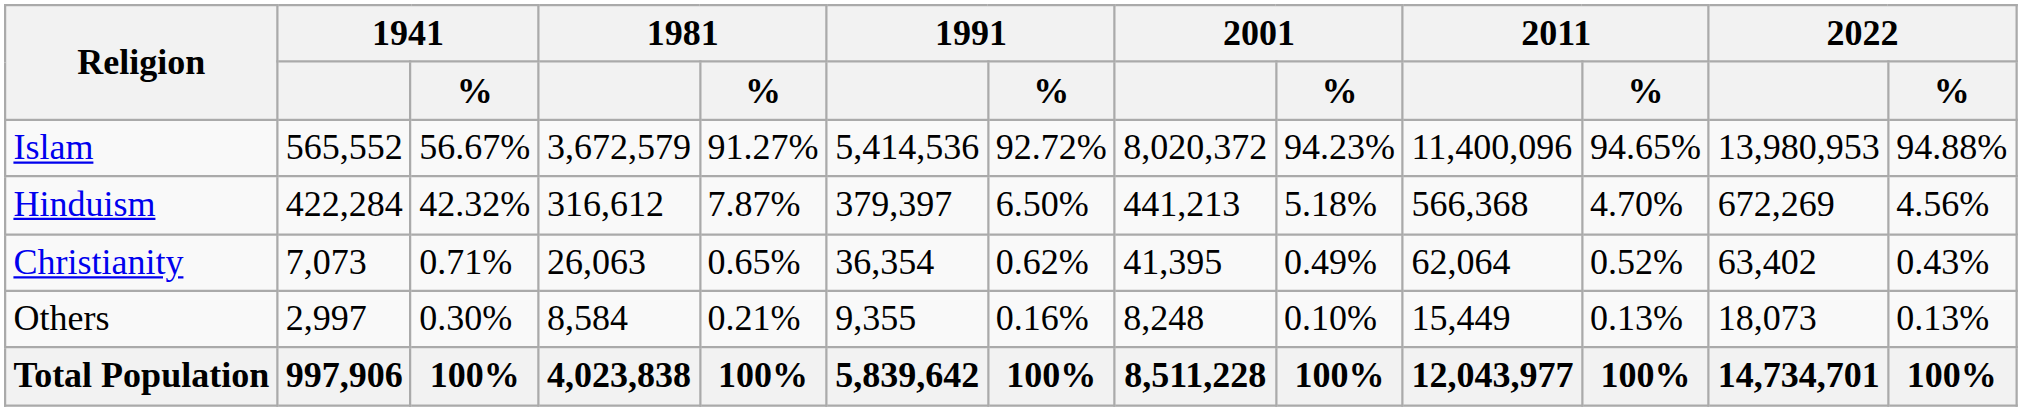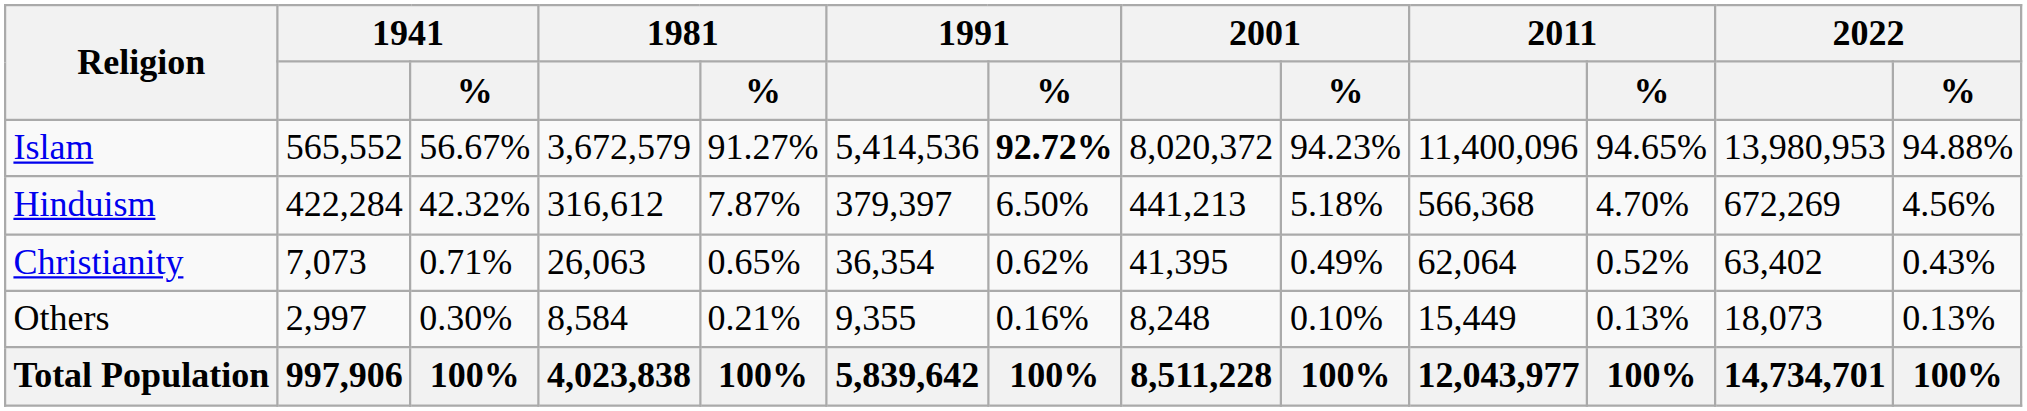(1051, 147) normal -> (1054, 147) bold
